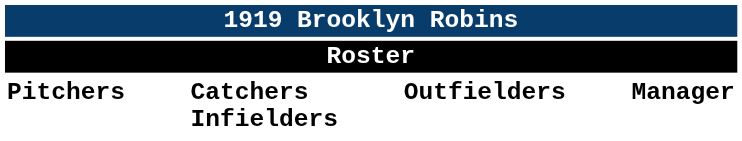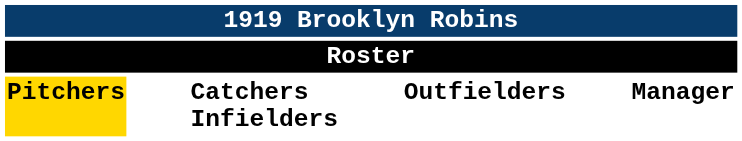(66, 93) no background -> (66, 93) gold background
